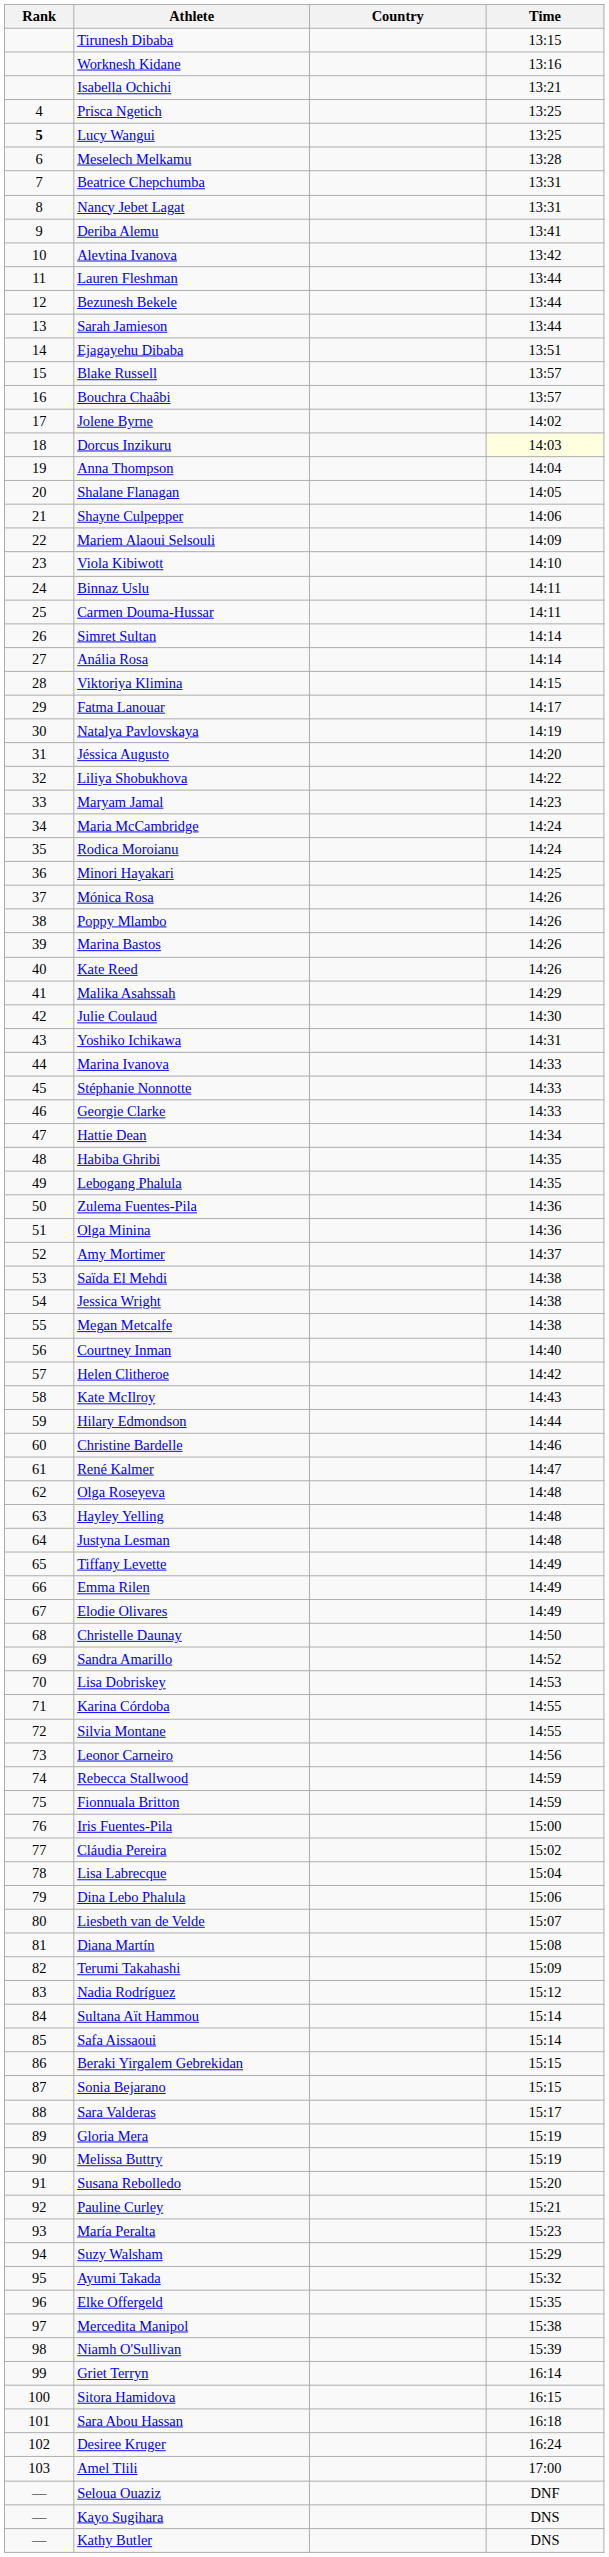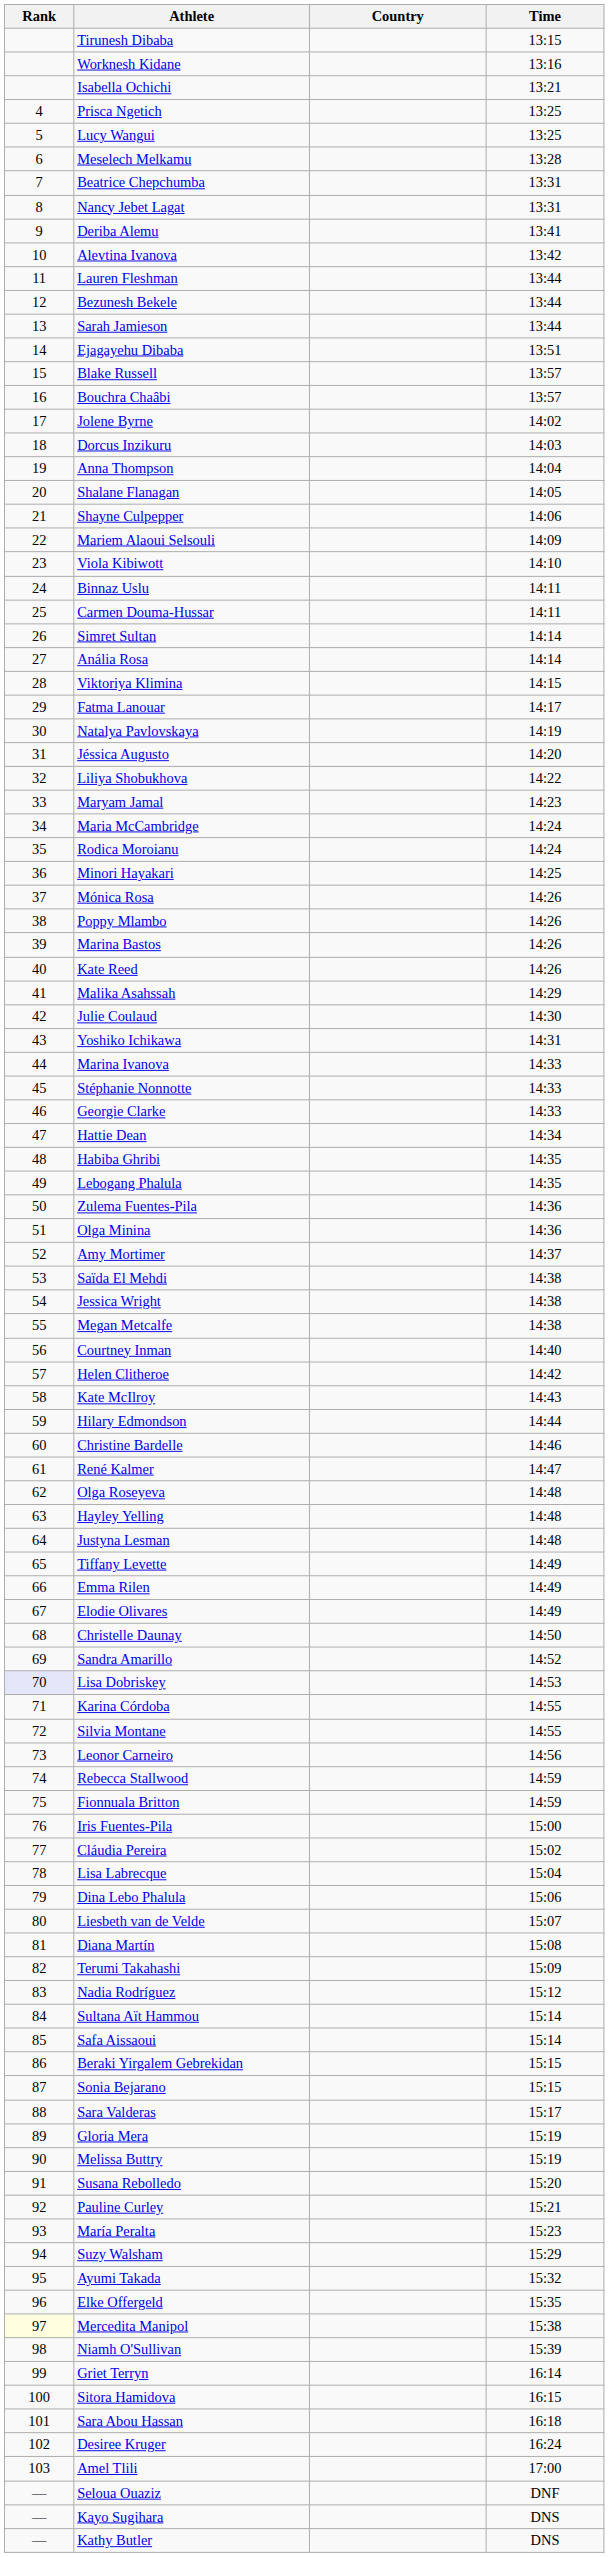(39, 135) bold -> (39, 135) normal
(545, 445) lightyellow background -> (545, 445) no background
(39, 1683) no background -> (39, 1683) lavender background
(39, 2326) no background -> (39, 2326) lightyellow background
